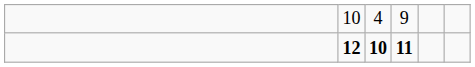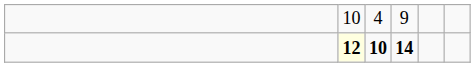(352, 47) no background -> (352, 47) lightyellow background
(404, 47) 11 -> (404, 47) 14
